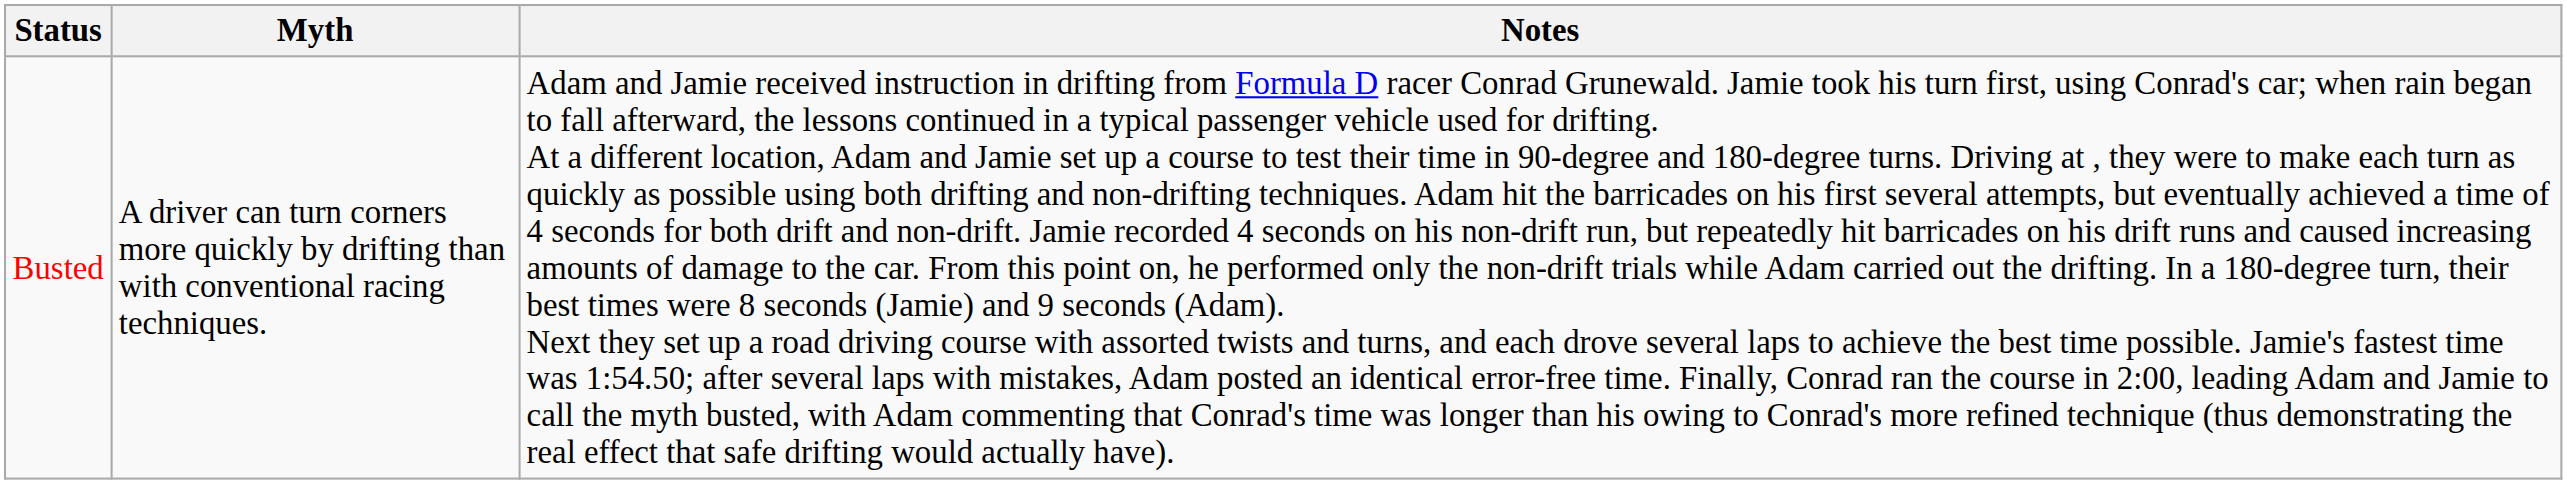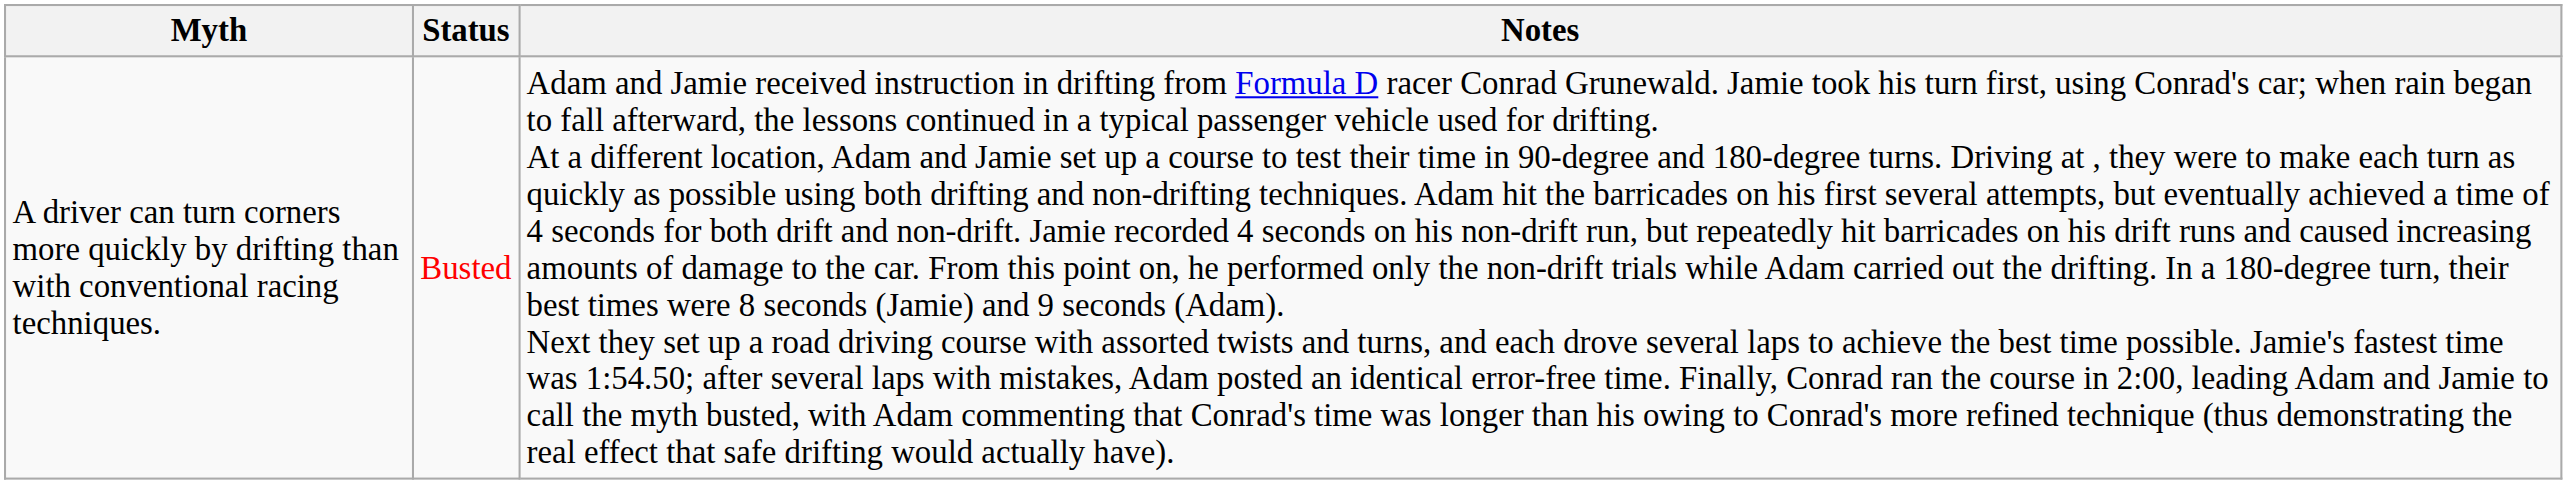columns swapped: (315, 30) <-> (58, 30)
